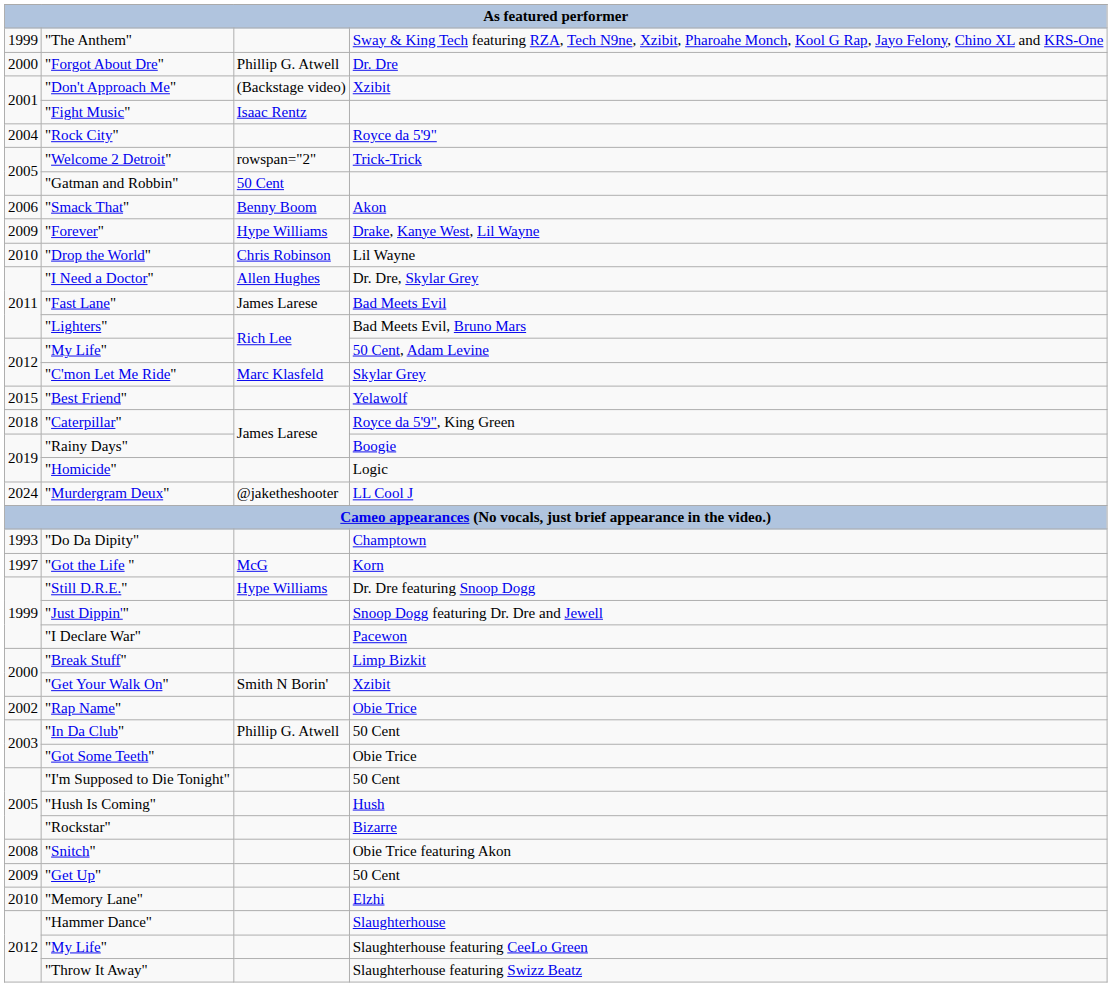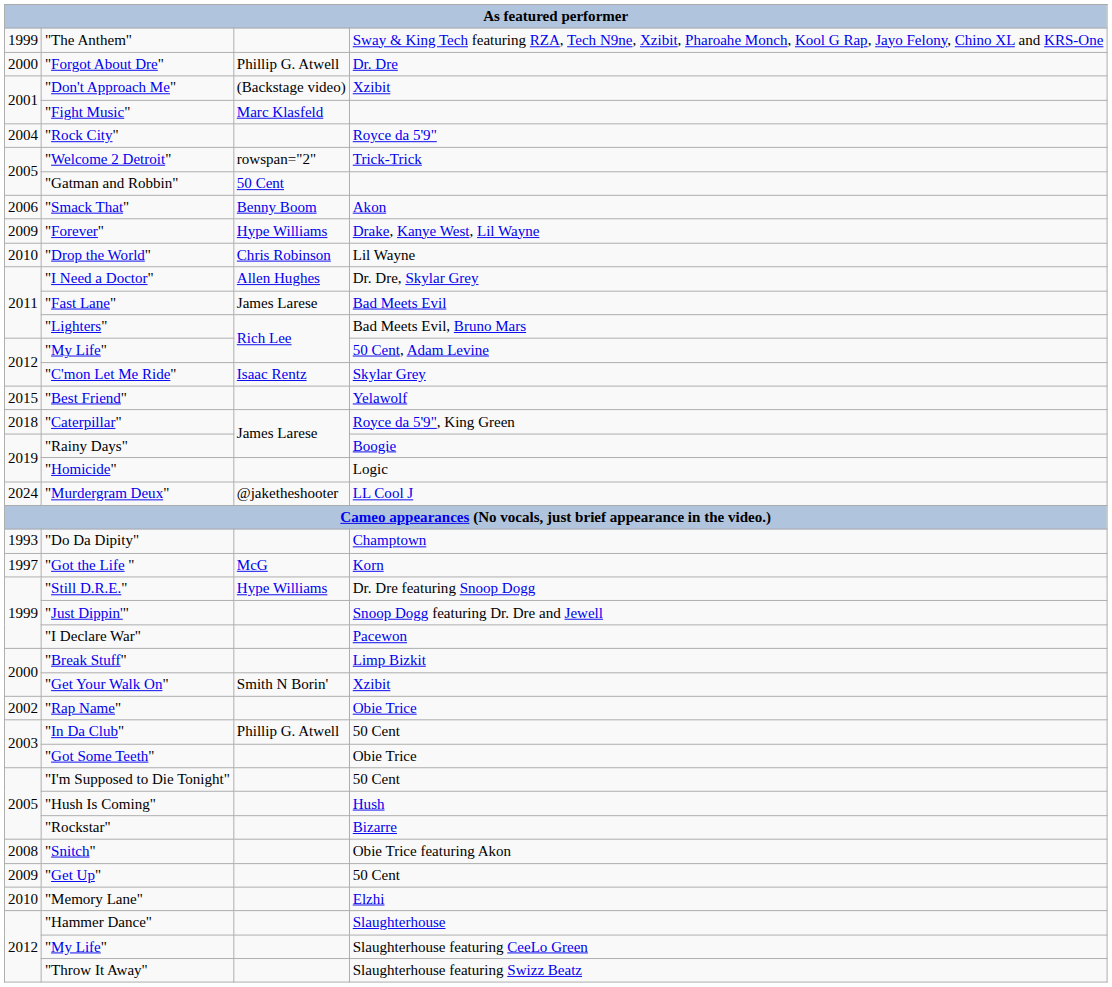(272, 111) Isaac Rentz -> (280, 111) Marc Klasfeld
(280, 374) Marc Klasfeld -> (272, 374) Isaac Rentz
